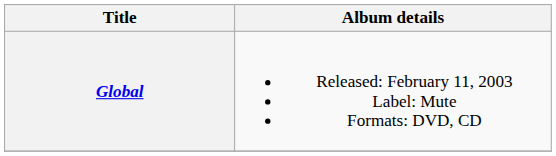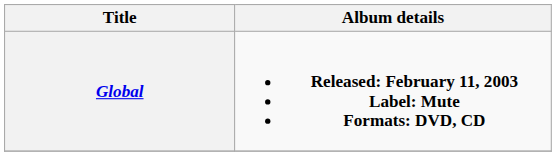(393, 101) normal -> (393, 101) bold
